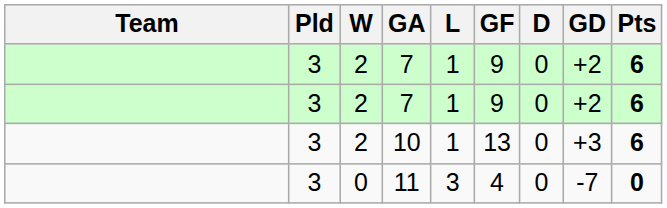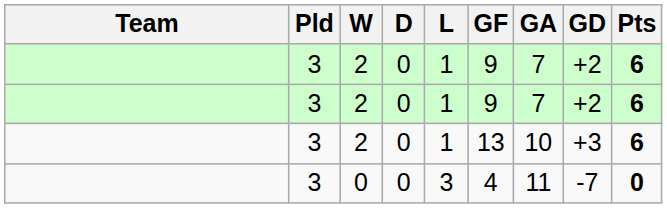columns swapped: (541, 24) <-> (407, 24)
